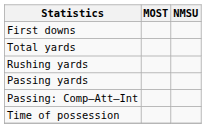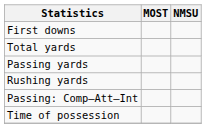rows swapped: (48, 64) <-> (48, 81)
